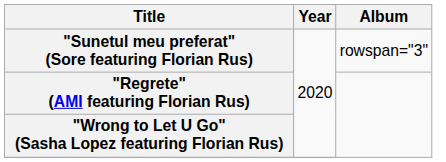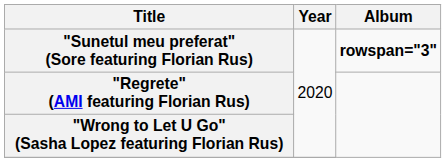(384, 50) normal -> (388, 50) bold
